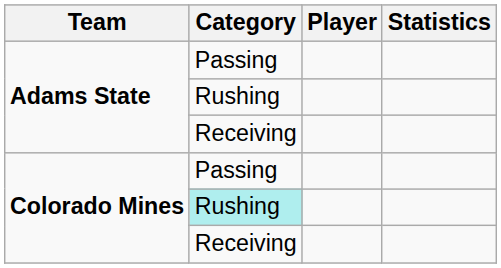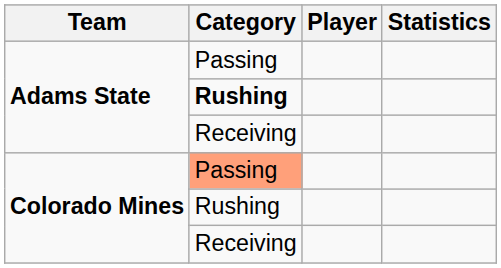(237, 96) normal -> (241, 96) bold
(236, 170) no background -> (236, 170) lightsalmon background
(237, 207) paleturquoise background -> (237, 207) no background
